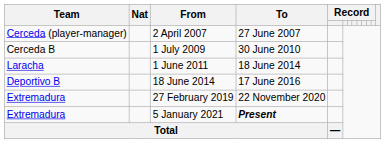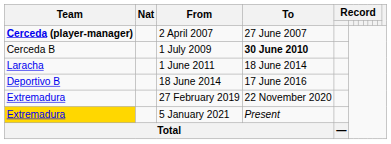(67, 33) normal -> (70, 33) bold
(269, 49) normal -> (276, 49) bold
(36, 114) no background -> (36, 114) gold background
(257, 114) bold -> (262, 114) normal
